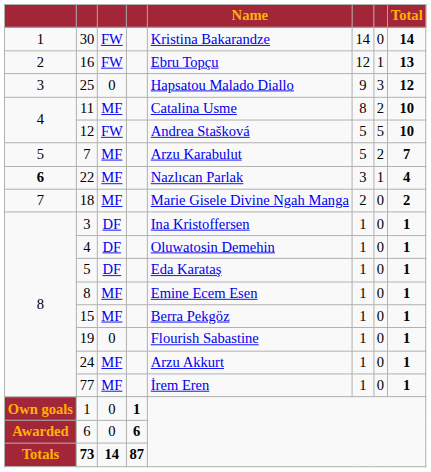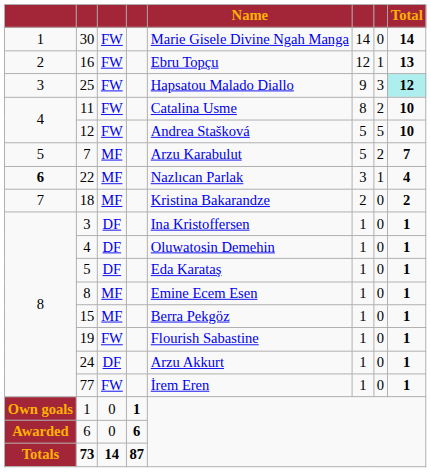(210, 39) Kristina Bakarandze -> (250, 39) Marie Gisele Divine Ngah Manga
(112, 85) 0 -> (112, 85) FW
(407, 85) no background -> (407, 85) paleturquoise background
(112, 108) MF -> (112, 108) FW
(250, 200) Marie Gisele Divine Ngah Manga -> (210, 200) Kristina Bakarandze
(112, 339) 0 -> (112, 339) FW
(112, 362) MF -> (112, 362) DF
(112, 385) MF -> (112, 385) FW
